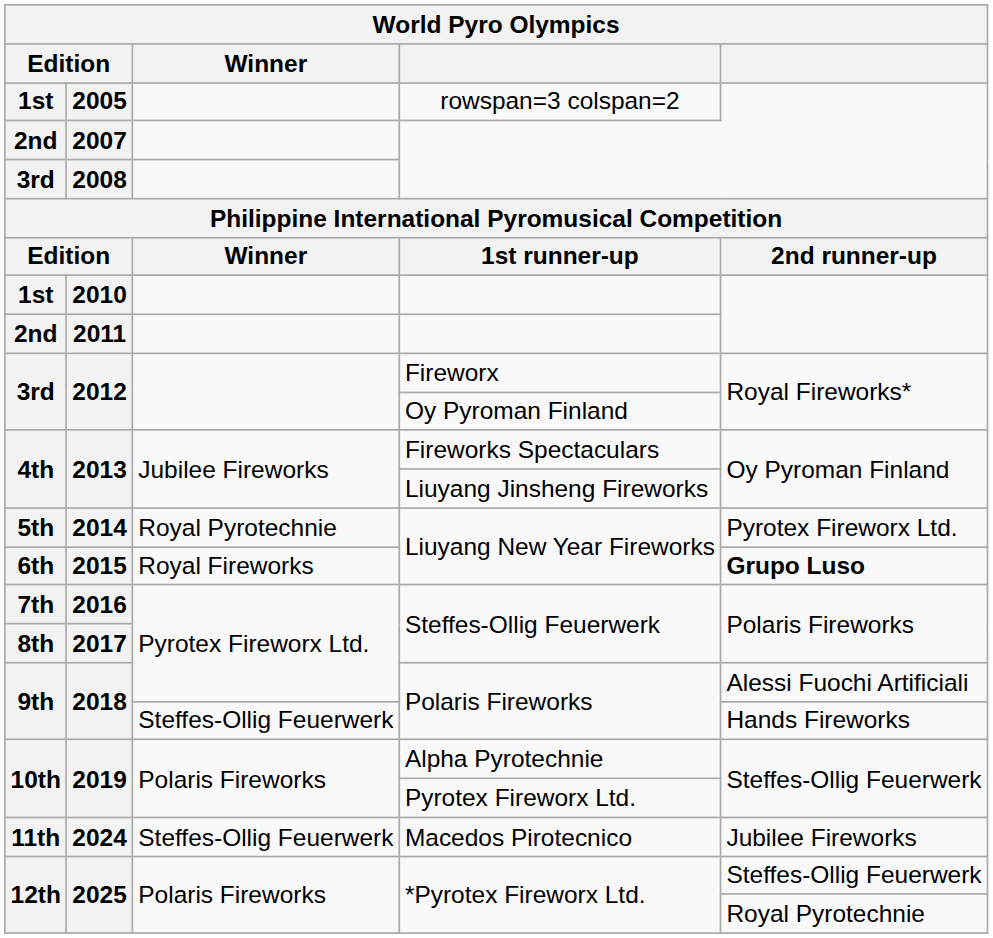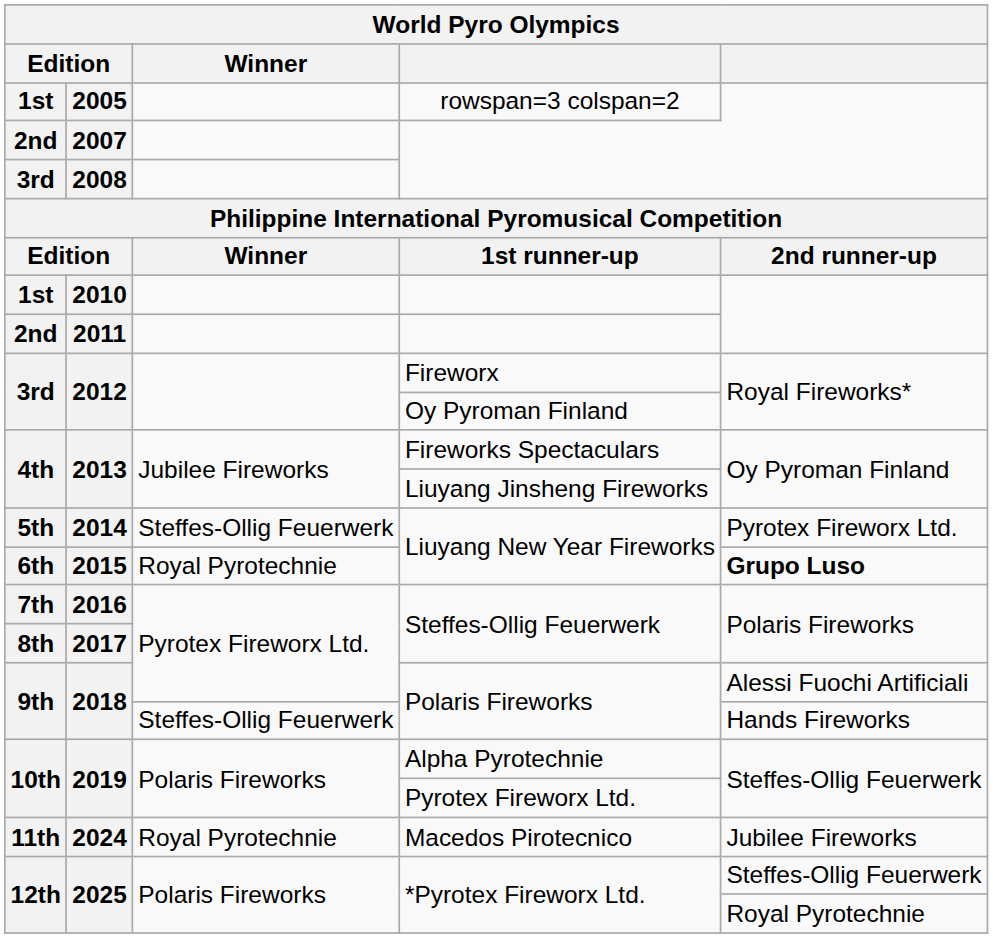(238, 527) Royal Pyrotechnie -> (266, 527) Steffes-Ollig Feuerwerk
(226, 566) Royal Fireworks -> (238, 566) Royal Pyrotechnie
(266, 837) Steffes-Ollig Feuerwerk -> (238, 837) Royal Pyrotechnie
